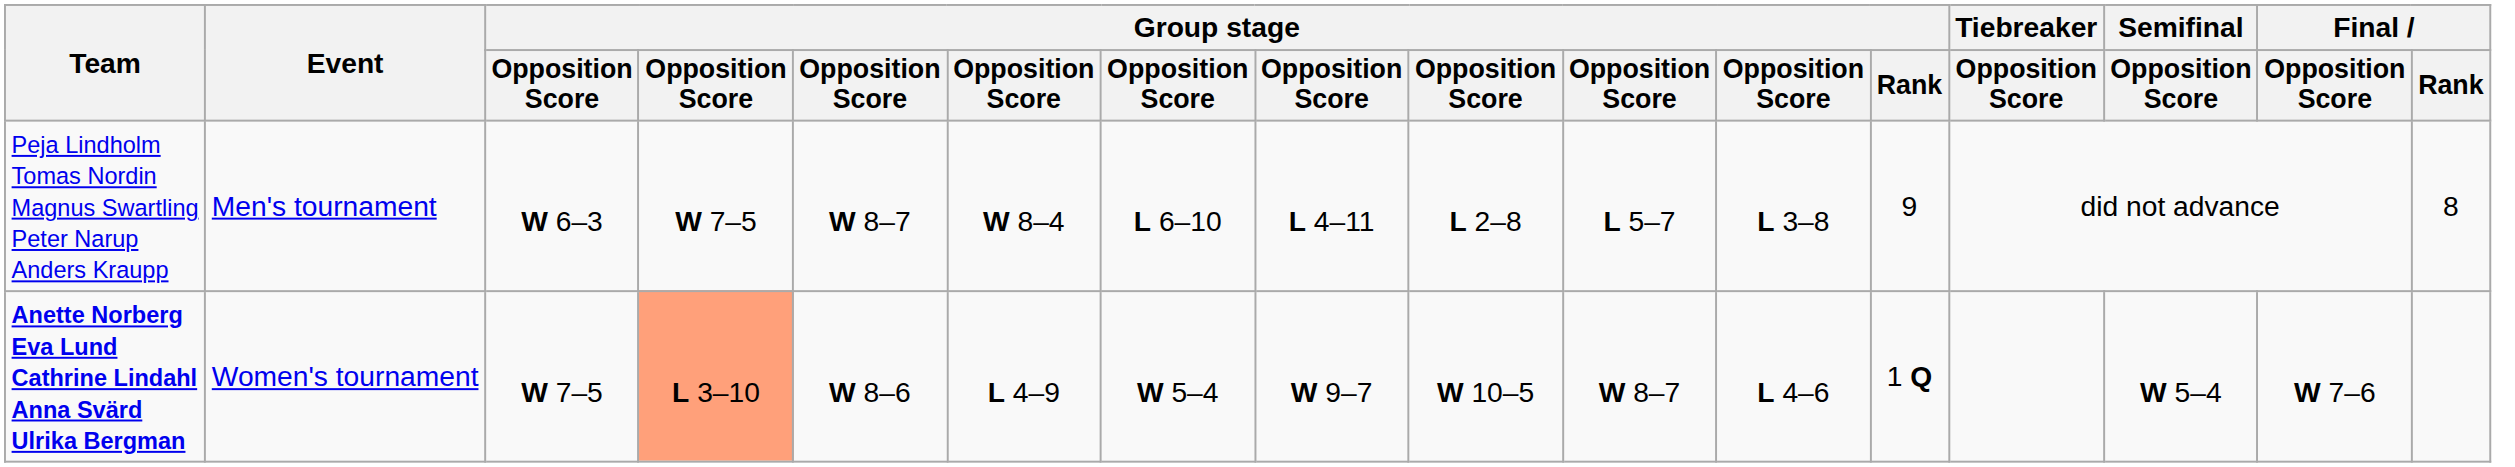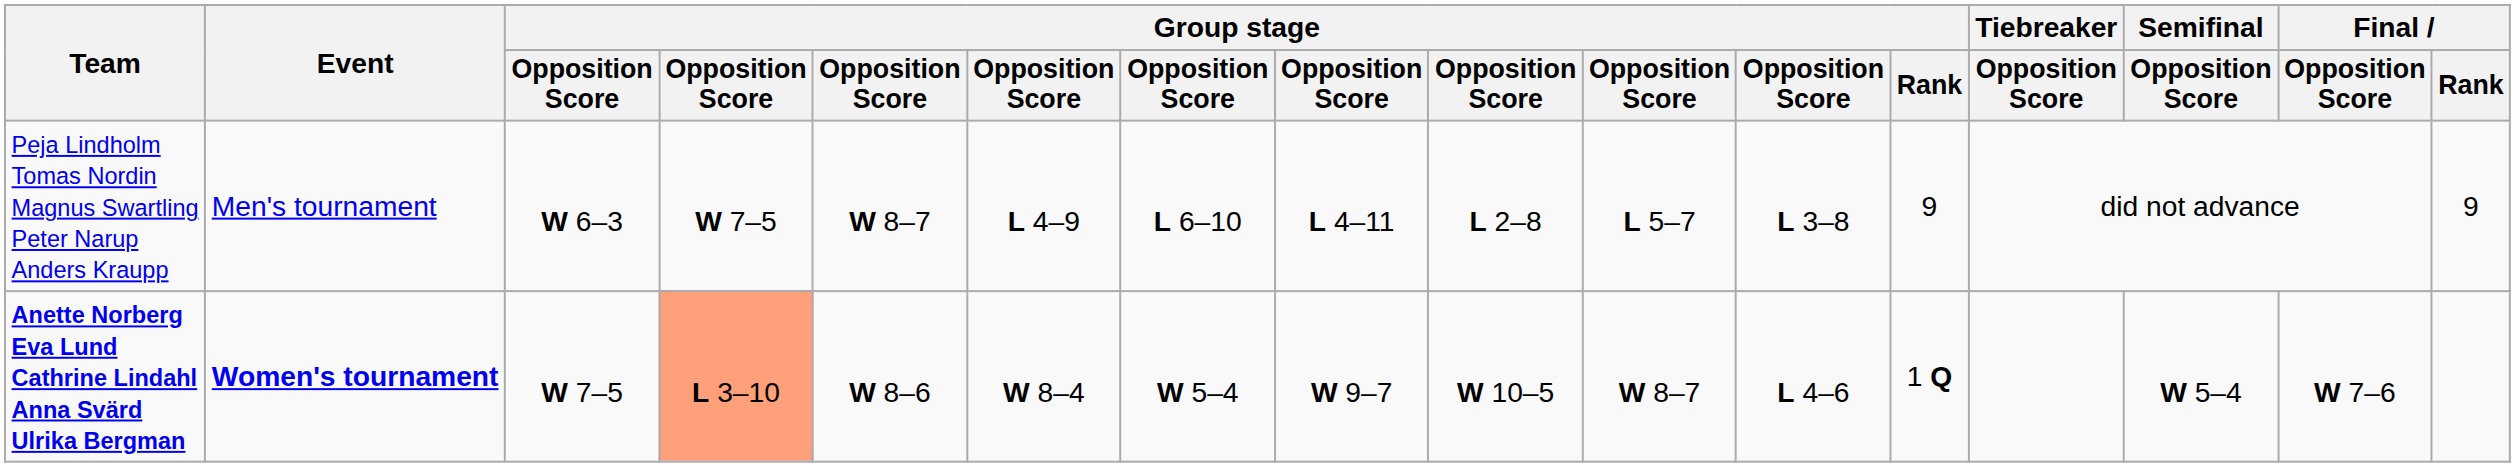(1024, 222) W 8–4 -> (1044, 222) L 4–9
(2451, 206) 8 -> (2471, 206) 9
(345, 376) normal -> (355, 376) bold
(1024, 392) L 4–9 -> (1044, 392) W 8–4
